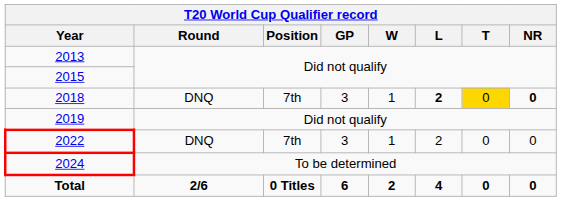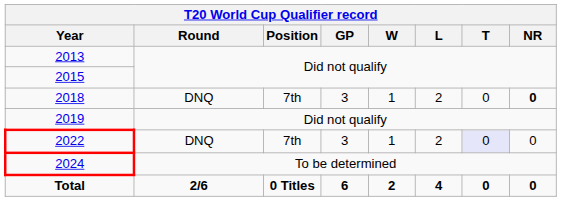(439, 98) bold -> (439, 98) normal
(486, 98) gold background -> (486, 98) no background
(486, 141) no background -> (486, 141) lavender background
